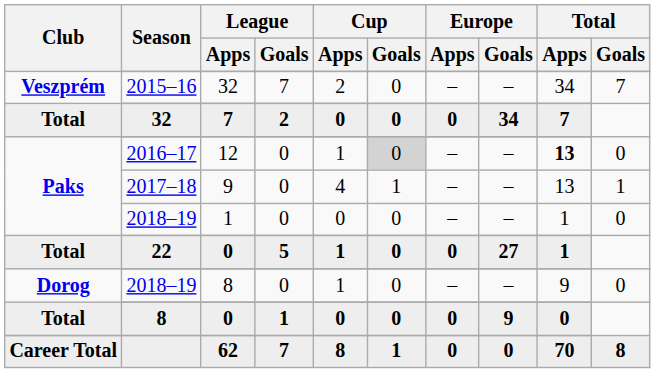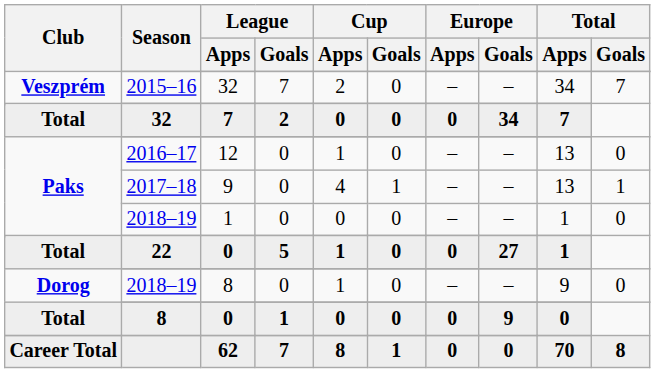(396, 153) lightgrey background -> (396, 153) no background
(564, 153) bold -> (564, 153) normal
